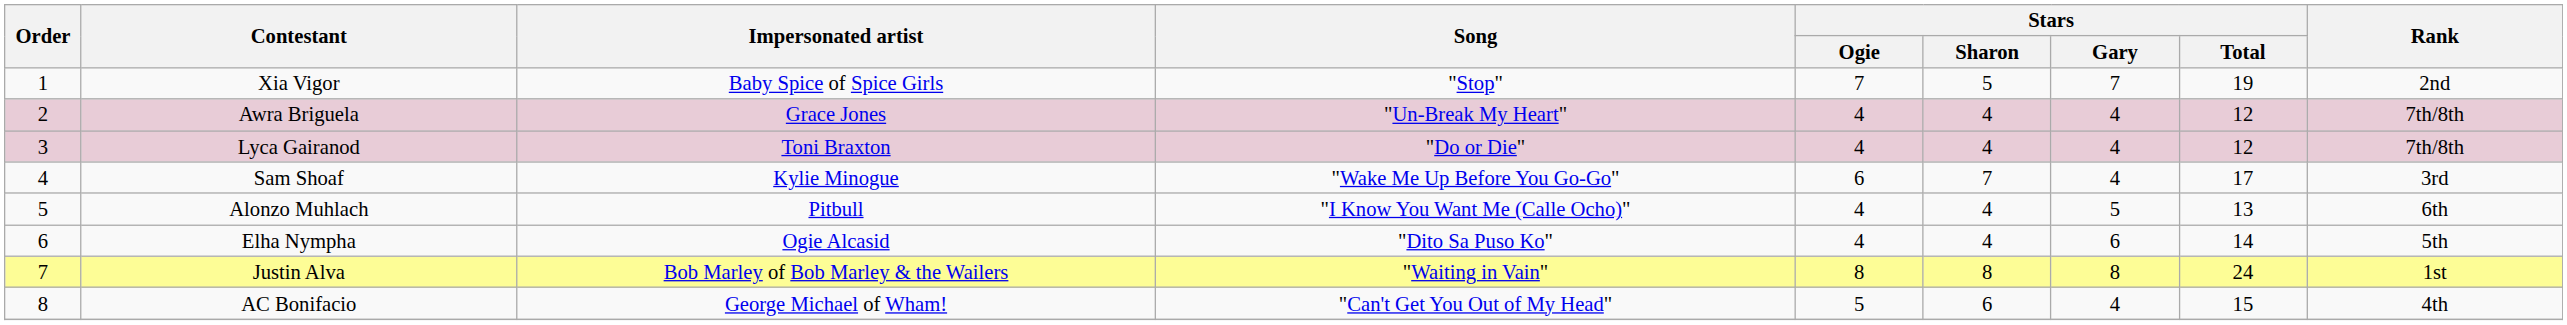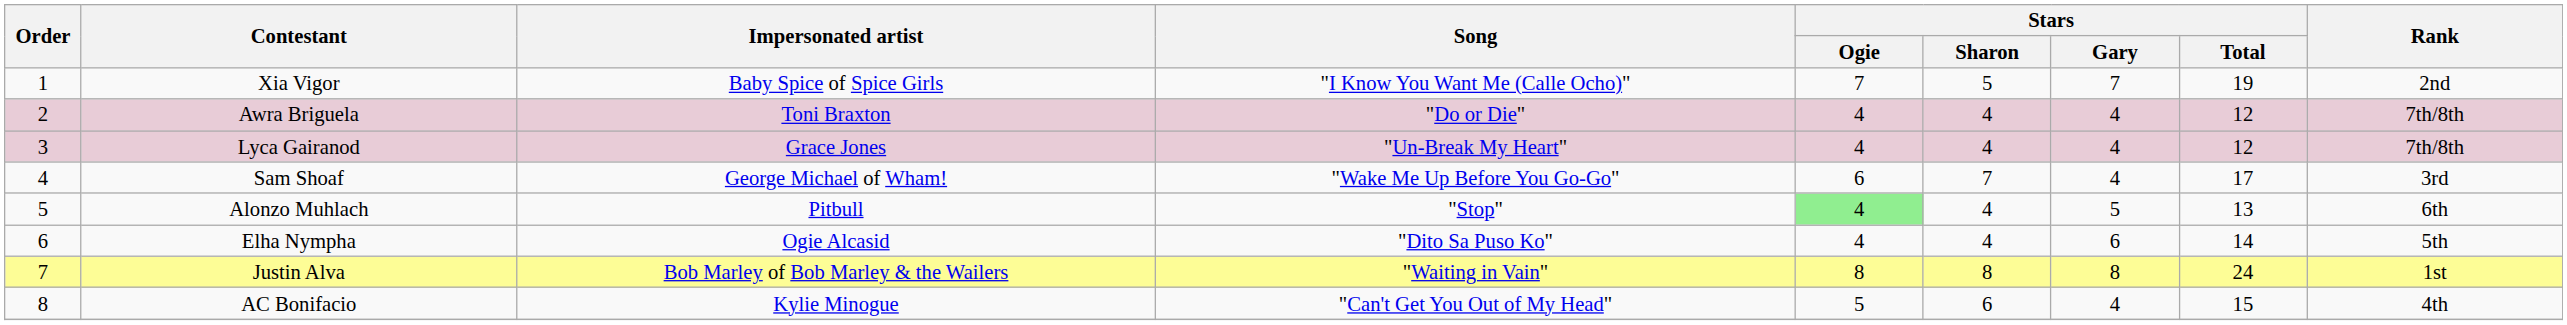(1476, 83) "Stop" -> (1476, 83) "I Know You Want Me (Calle Ocho)"
(836, 115) Grace Jones -> (836, 115) Toni Braxton
(1476, 115) "Un-Break My Heart" -> (1476, 115) "Do or Die"
(836, 146) Toni Braxton -> (836, 146) Grace Jones
(1476, 146) "Do or Die" -> (1476, 146) "Un-Break My Heart"
(836, 178) Kylie Minogue -> (836, 178) George Michael of Wham!
(1476, 209) "I Know You Want Me (Calle Ocho)" -> (1476, 209) "Stop"
(1859, 209) no background -> (1859, 209) lightgreen background
(836, 303) George Michael of Wham! -> (836, 303) Kylie Minogue
